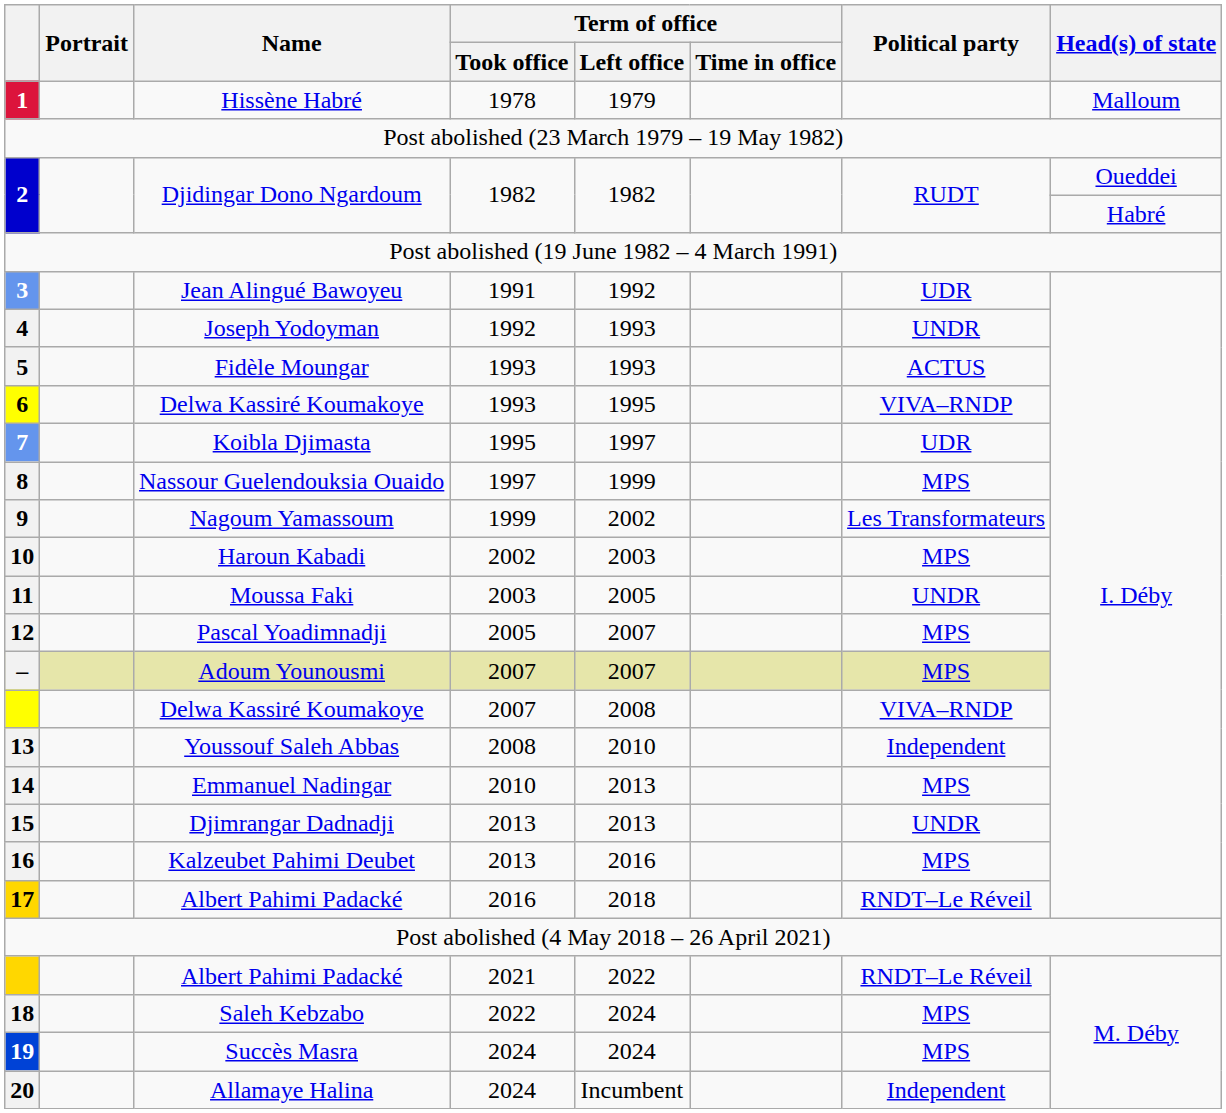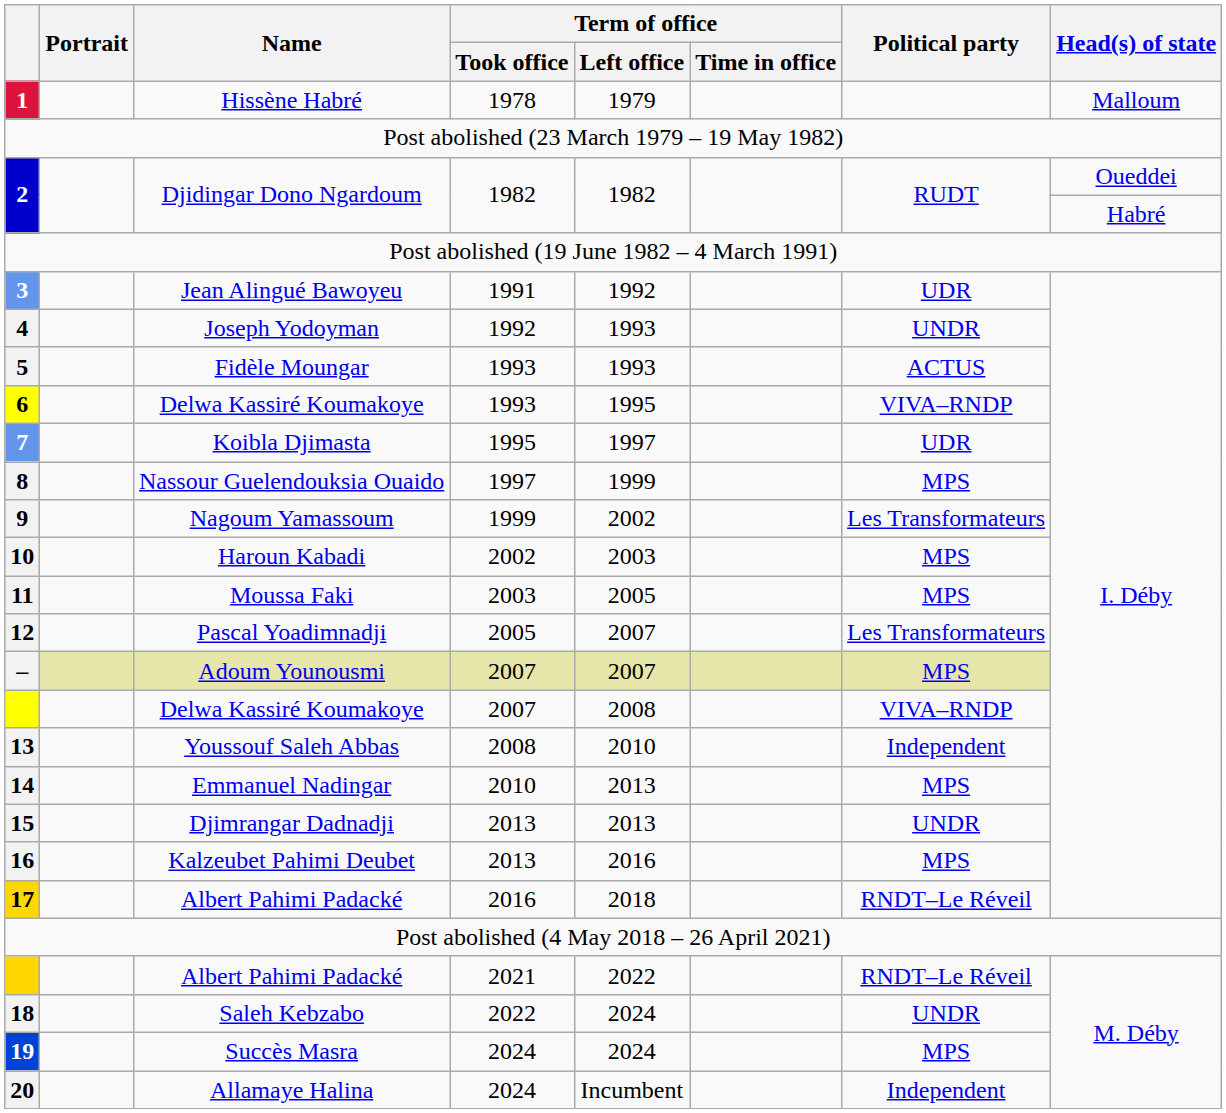(946, 594) UNDR -> (946, 594) MPS
(946, 632) MPS -> (946, 632) Les Transformateurs
(946, 1013) MPS -> (946, 1013) UNDR
